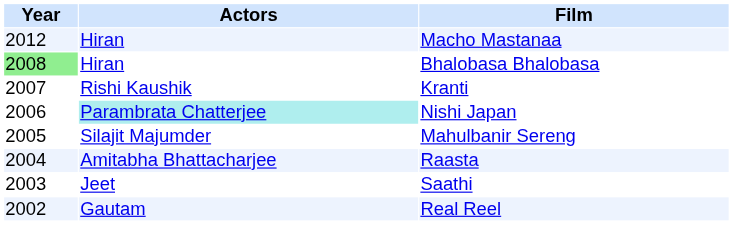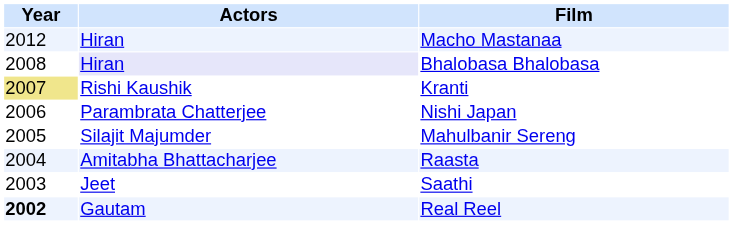(26, 63) lightgreen background -> (26, 63) no background
(102, 63) no background -> (102, 63) lavender background
(26, 88) no background -> (26, 88) khaki background
(173, 112) paleturquoise background -> (173, 112) no background
(26, 208) normal -> (26, 208) bold
